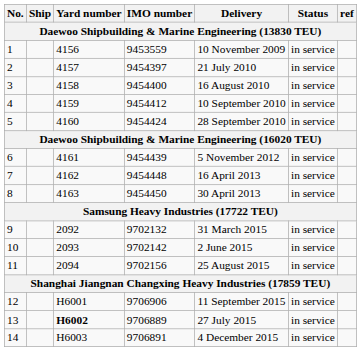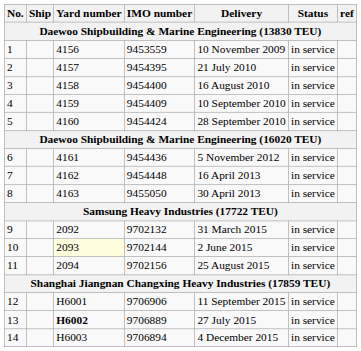(147, 67) 9454397 -> (147, 67) 9454395
(147, 103) 9454412 -> (147, 103) 9454409
(147, 157) 9454439 -> (147, 157) 9454436
(147, 193) 9454450 -> (147, 193) 9455050
(68, 247) no background -> (68, 247) lightyellow background
(147, 247) 9702142 -> (147, 247) 9702144
(147, 337) 9706891 -> (147, 337) 9706894
